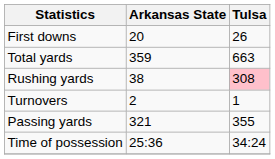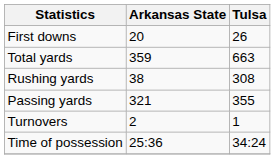(244, 79) pink background -> (244, 79) no background
rows swapped: (50, 121) <-> (38, 100)
